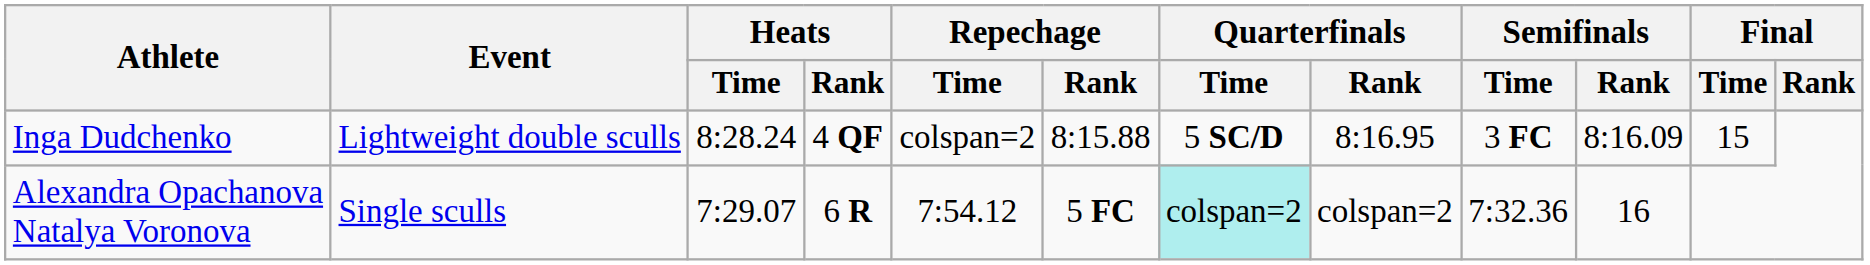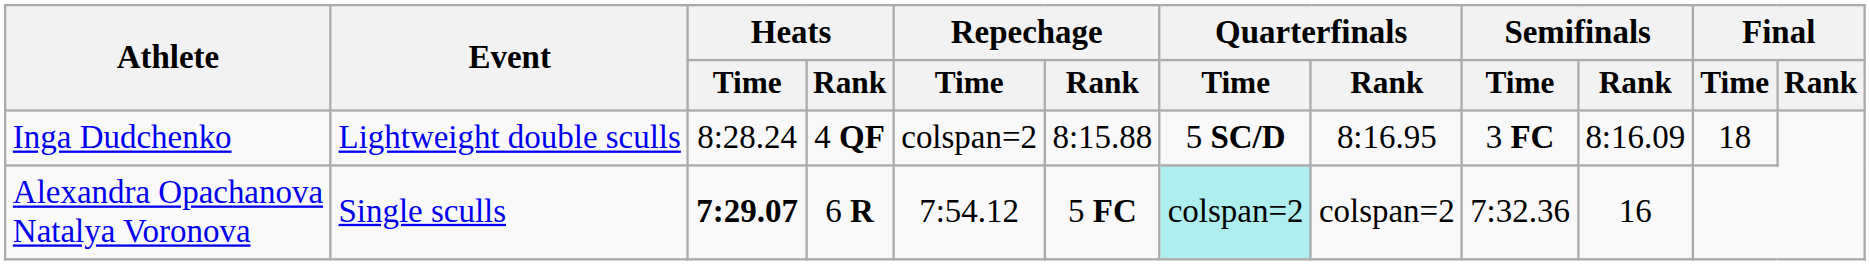(1733, 137) 15 -> (1735, 137) 18
(746, 211) normal -> (747, 211) bold
